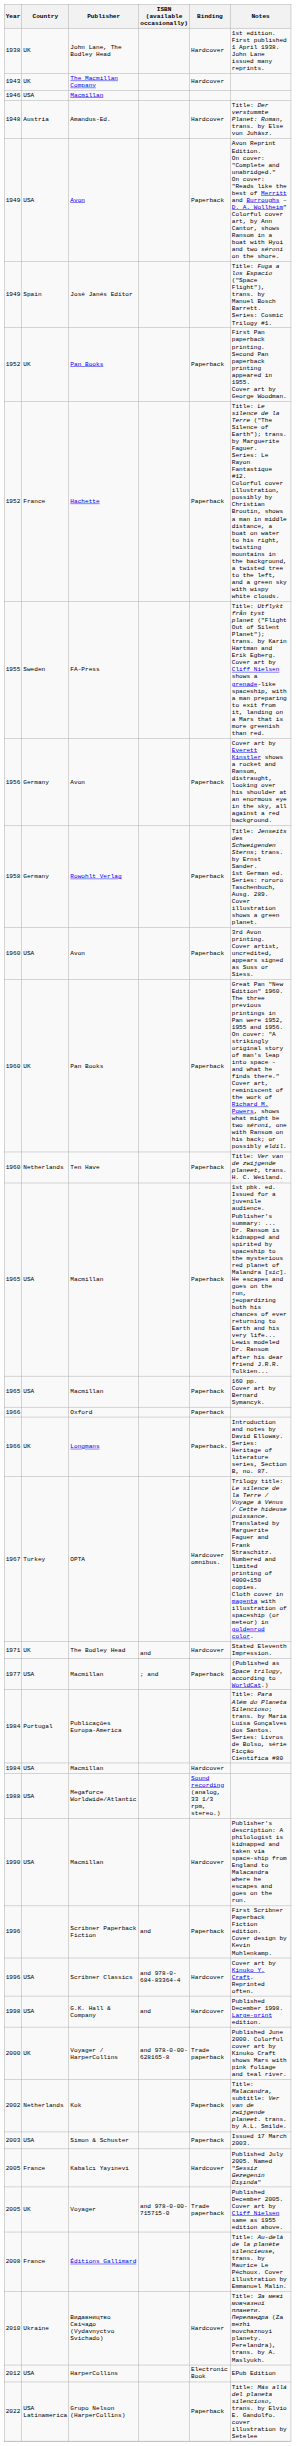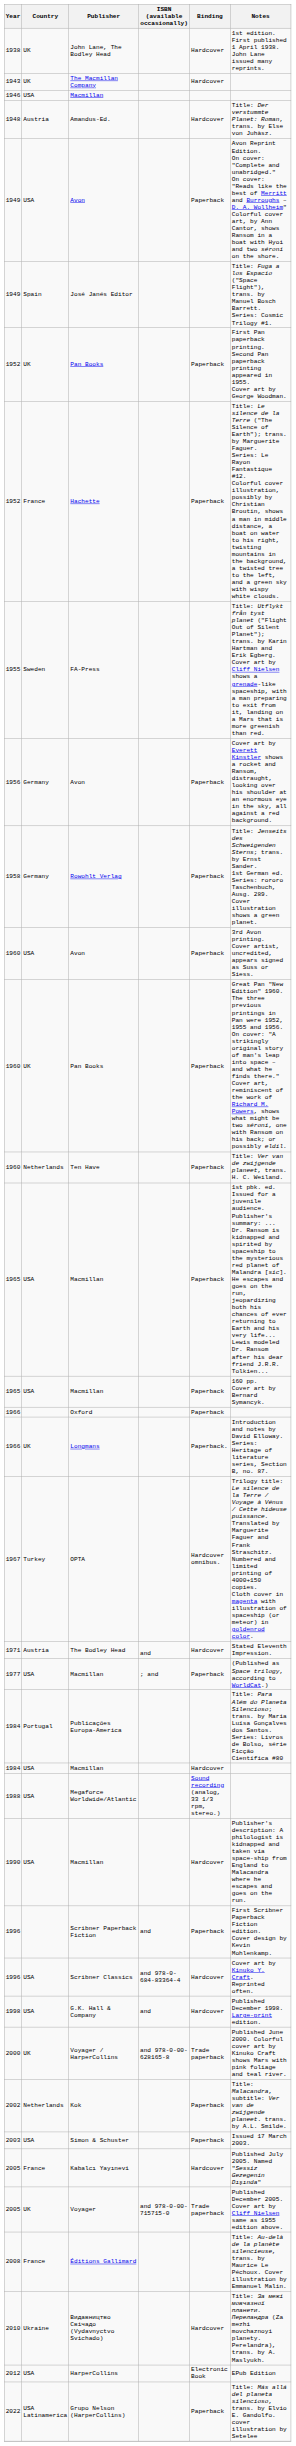(27, 1650) UK -> (36, 1650) Austria
